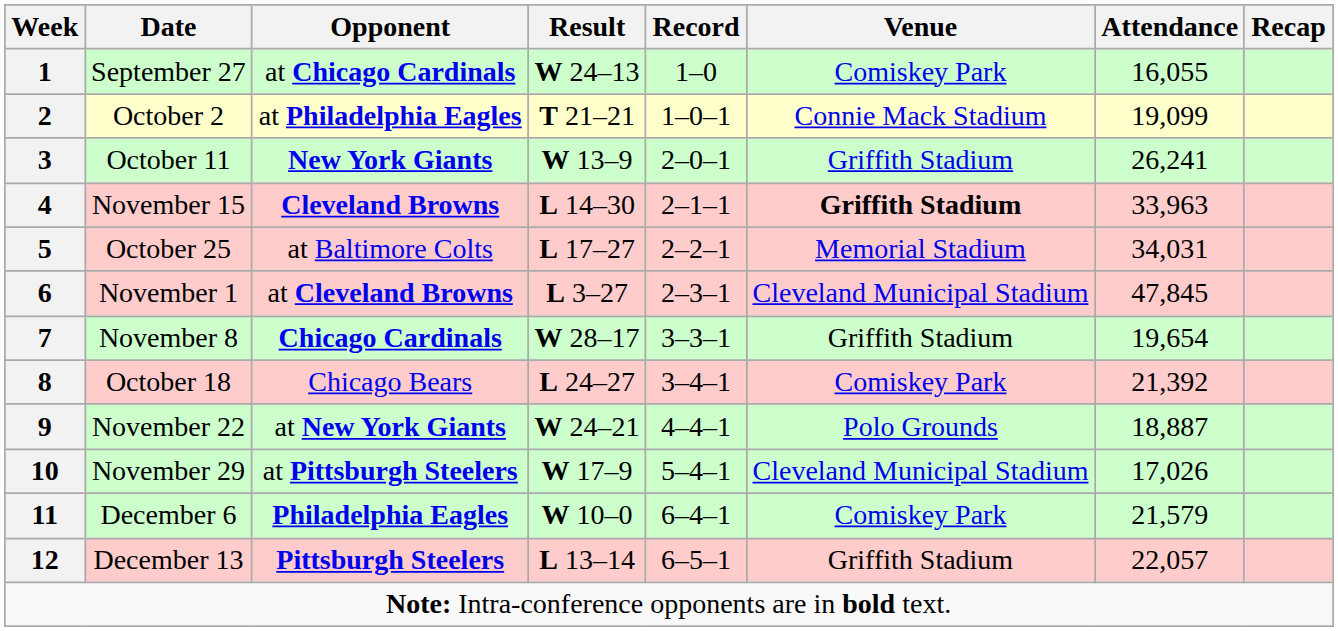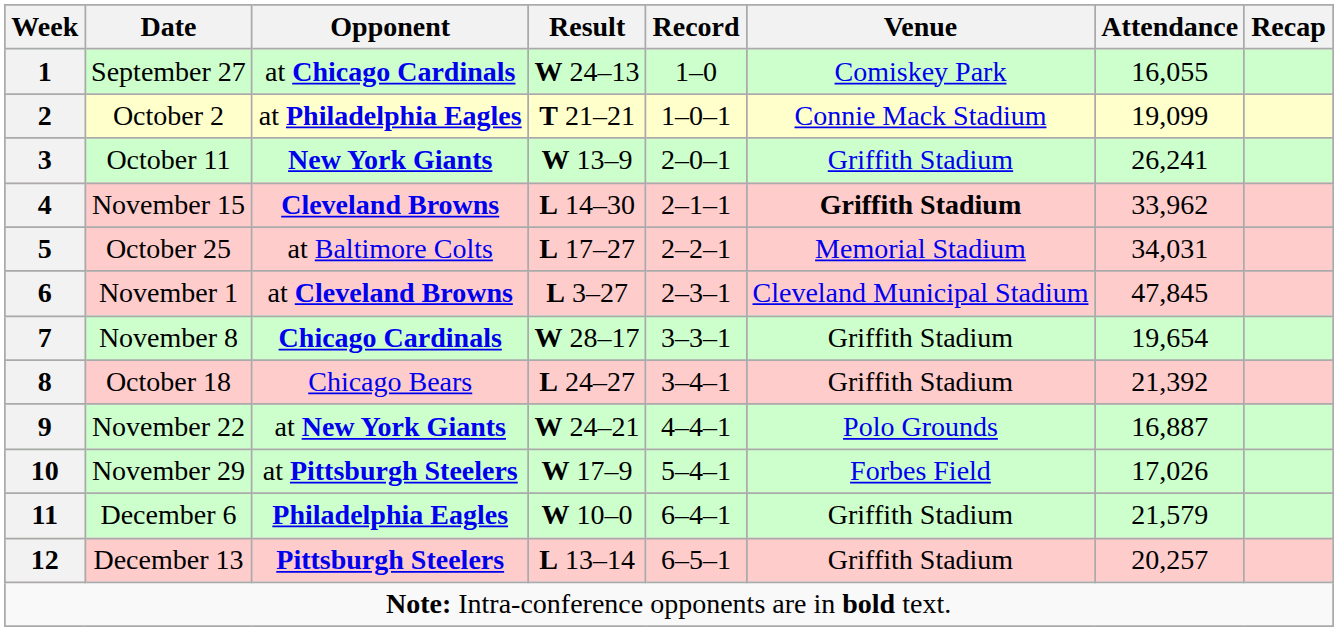(1170, 204) 33,963 -> (1170, 204) 33,962
(920, 381) Comiskey Park -> (920, 381) Griffith Stadium
(1170, 426) 18,887 -> (1170, 426) 16,887
(920, 470) Cleveland Municipal Stadium -> (920, 470) Forbes Field
(920, 515) Comiskey Park -> (920, 515) Griffith Stadium
(1170, 559) 22,057 -> (1170, 559) 20,257
